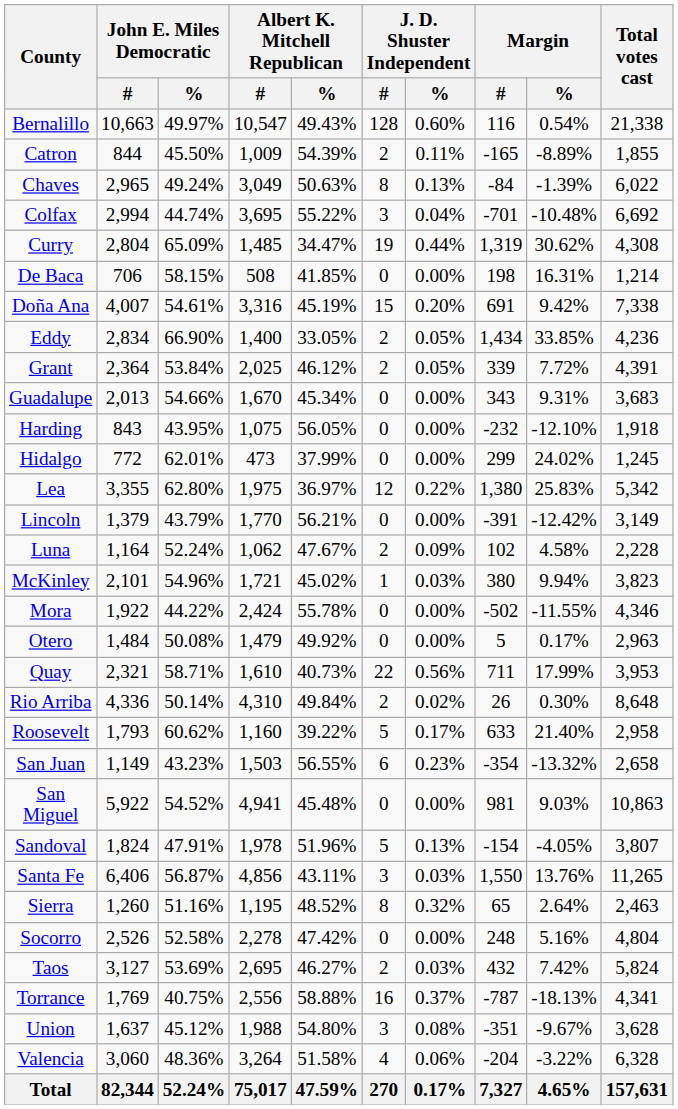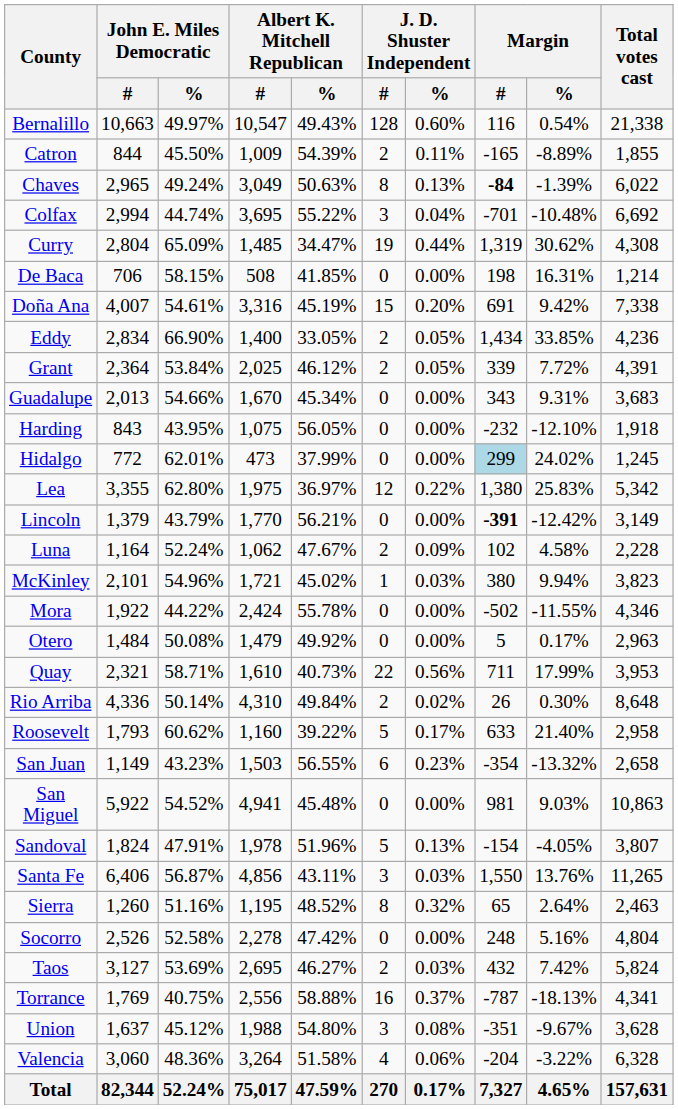(501, 184) normal -> (501, 184) bold
(501, 458) no background -> (501, 458) lightblue background
(501, 519) normal -> (501, 519) bold
